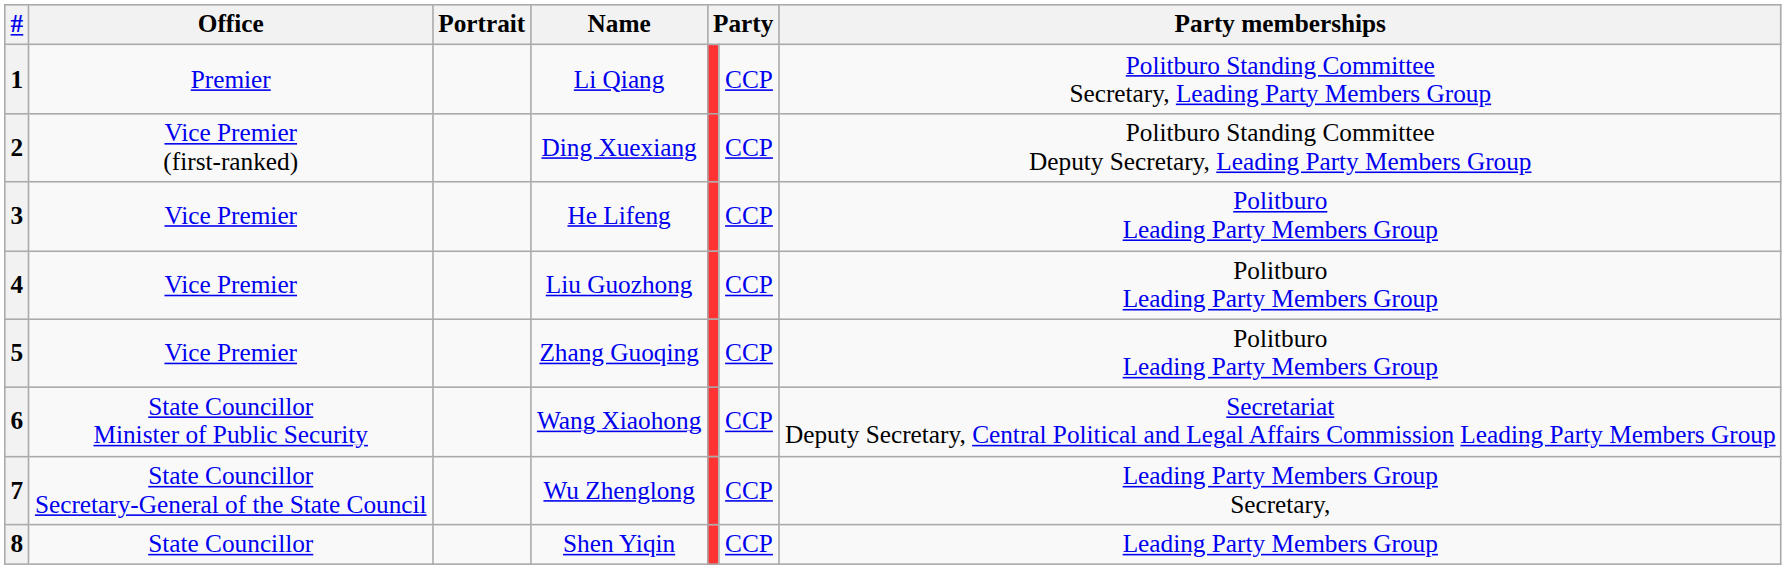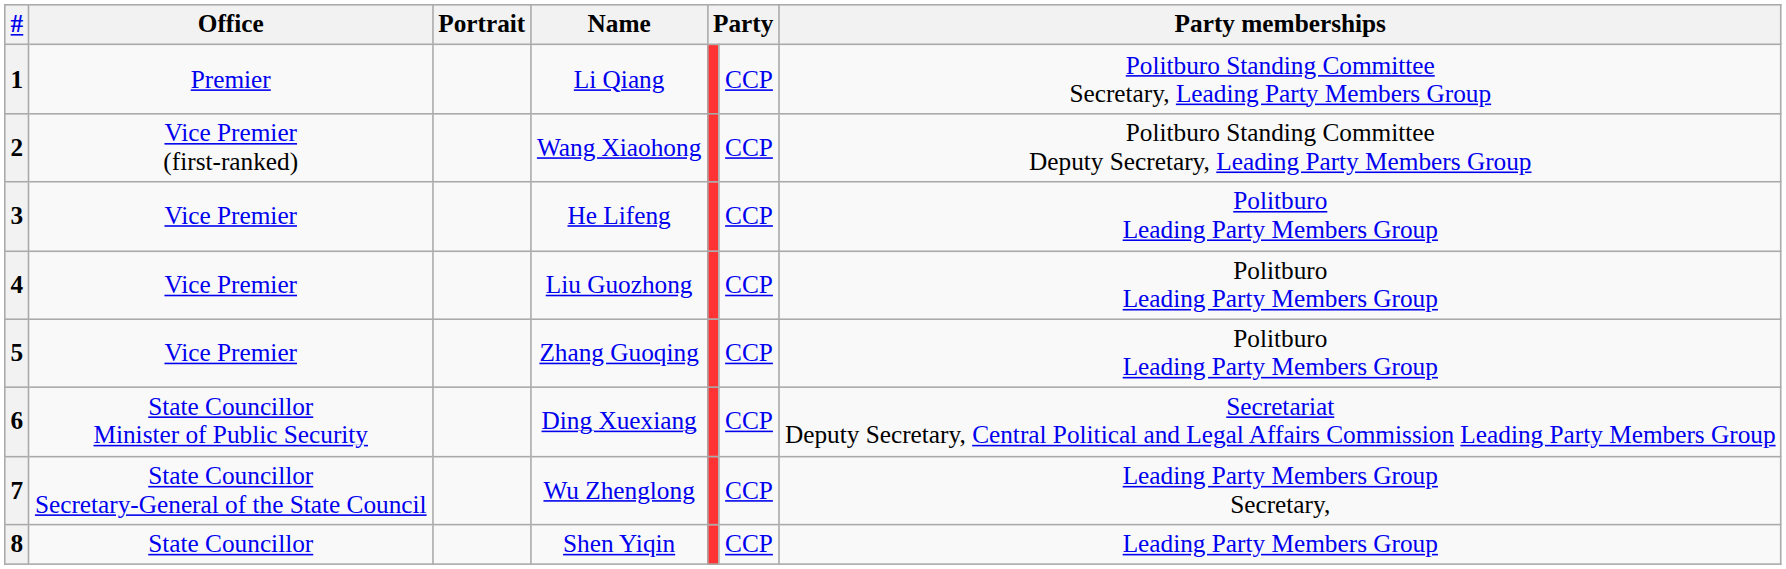(619, 147) Ding Xuexiang -> (619, 147) Wang Xiaohong
(619, 421) Wang Xiaohong -> (619, 421) Ding Xuexiang
